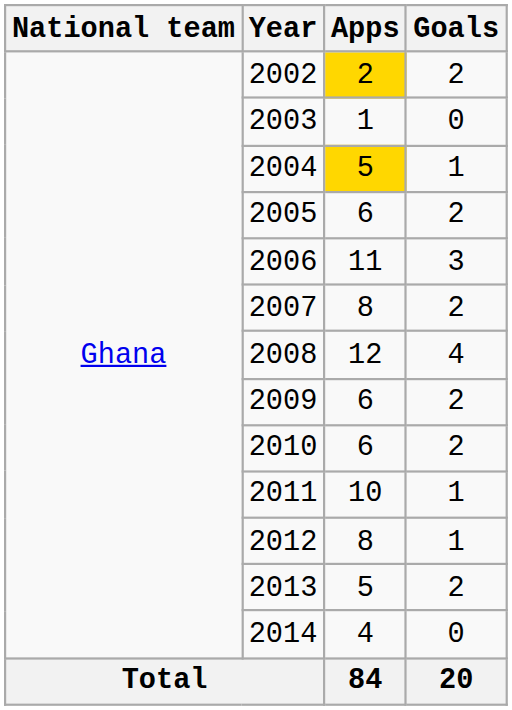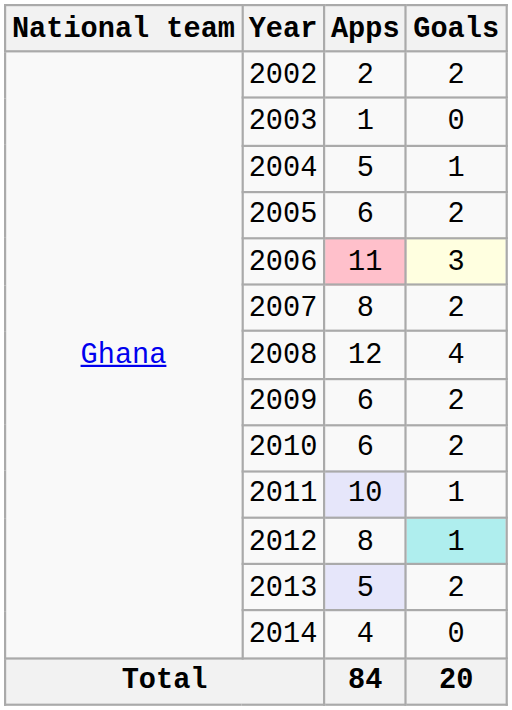(365, 75) gold background -> (365, 75) no background
(365, 168) gold background -> (365, 168) no background
(365, 261) no background -> (365, 261) pink background
(456, 261) no background -> (456, 261) lightyellow background
(365, 495) no background -> (365, 495) lavender background
(456, 541) no background -> (456, 541) paleturquoise background
(365, 588) no background -> (365, 588) lavender background
